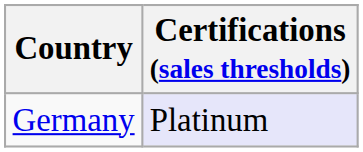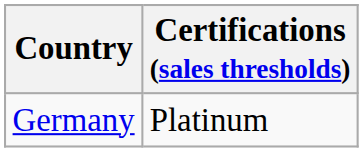(209, 119) lavender background -> (209, 119) no background
